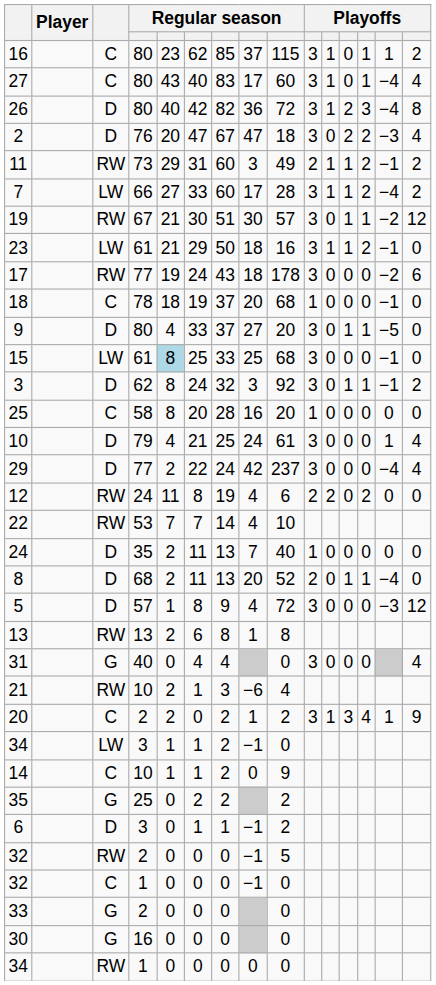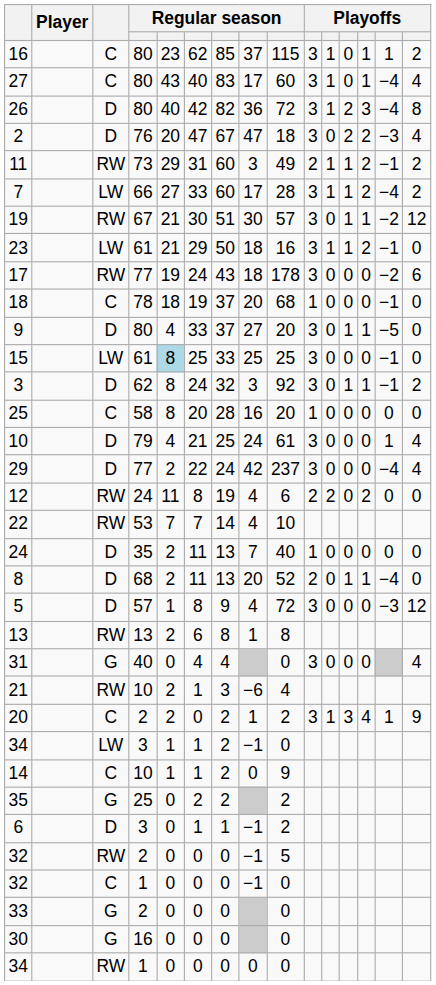(285, 358) 68 -> (285, 358) 25
